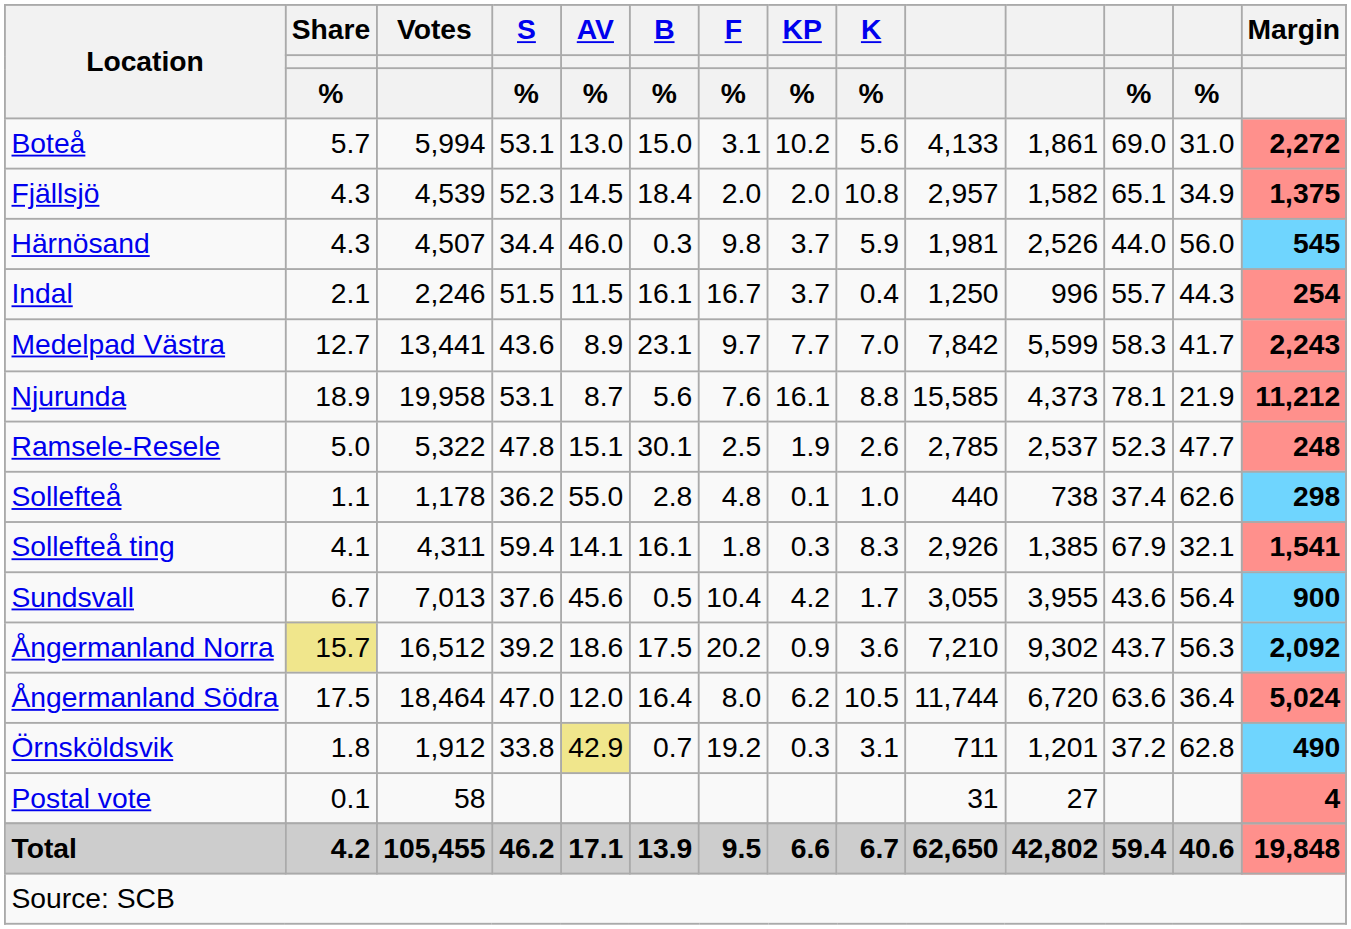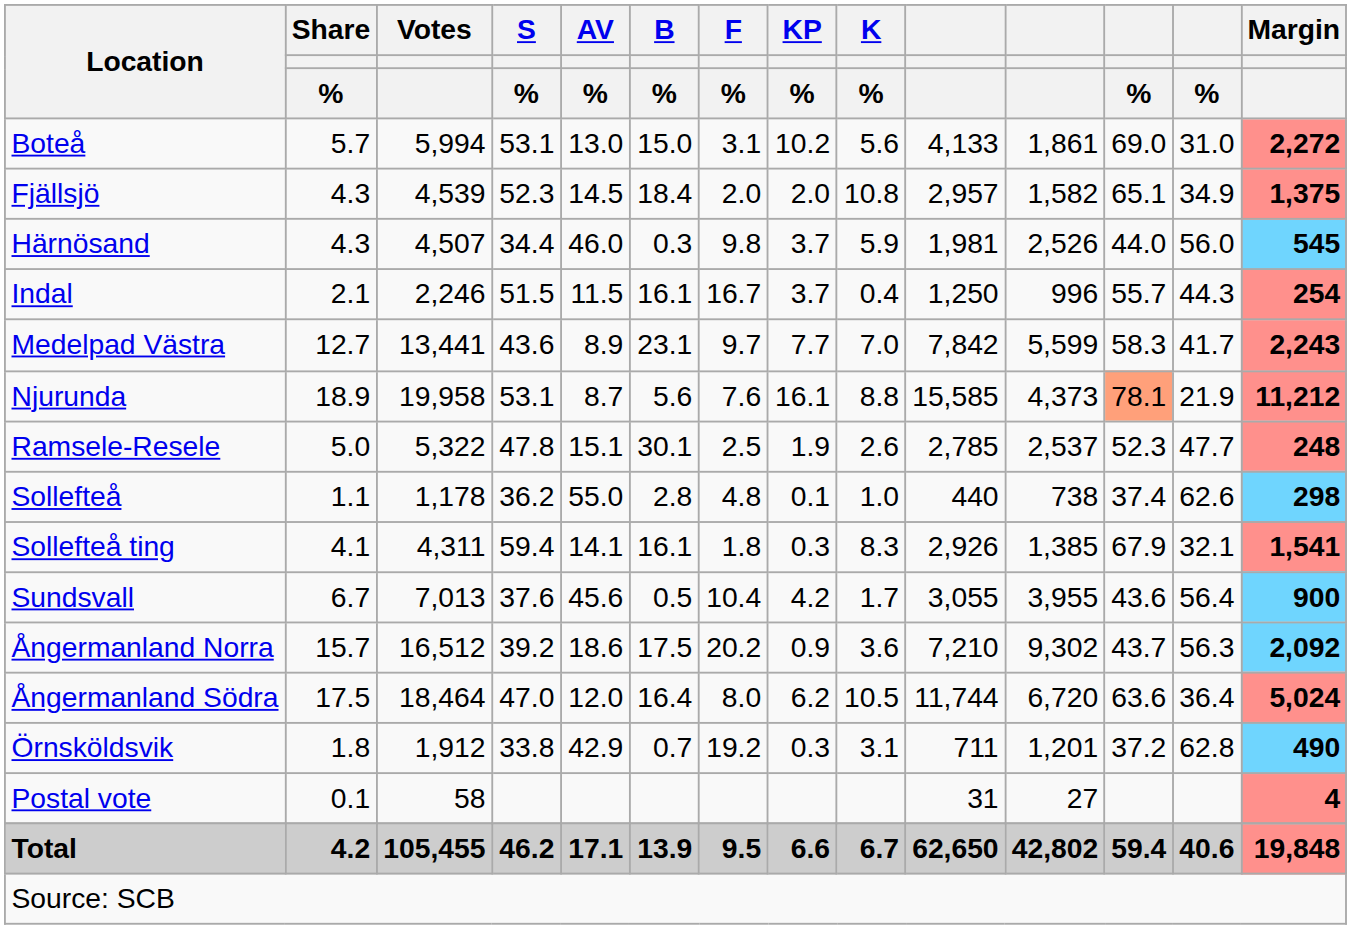(1139, 395) no background -> (1139, 395) lightsalmon background
(343, 647) khaki background -> (343, 647) no background
(596, 747) khaki background -> (596, 747) no background
